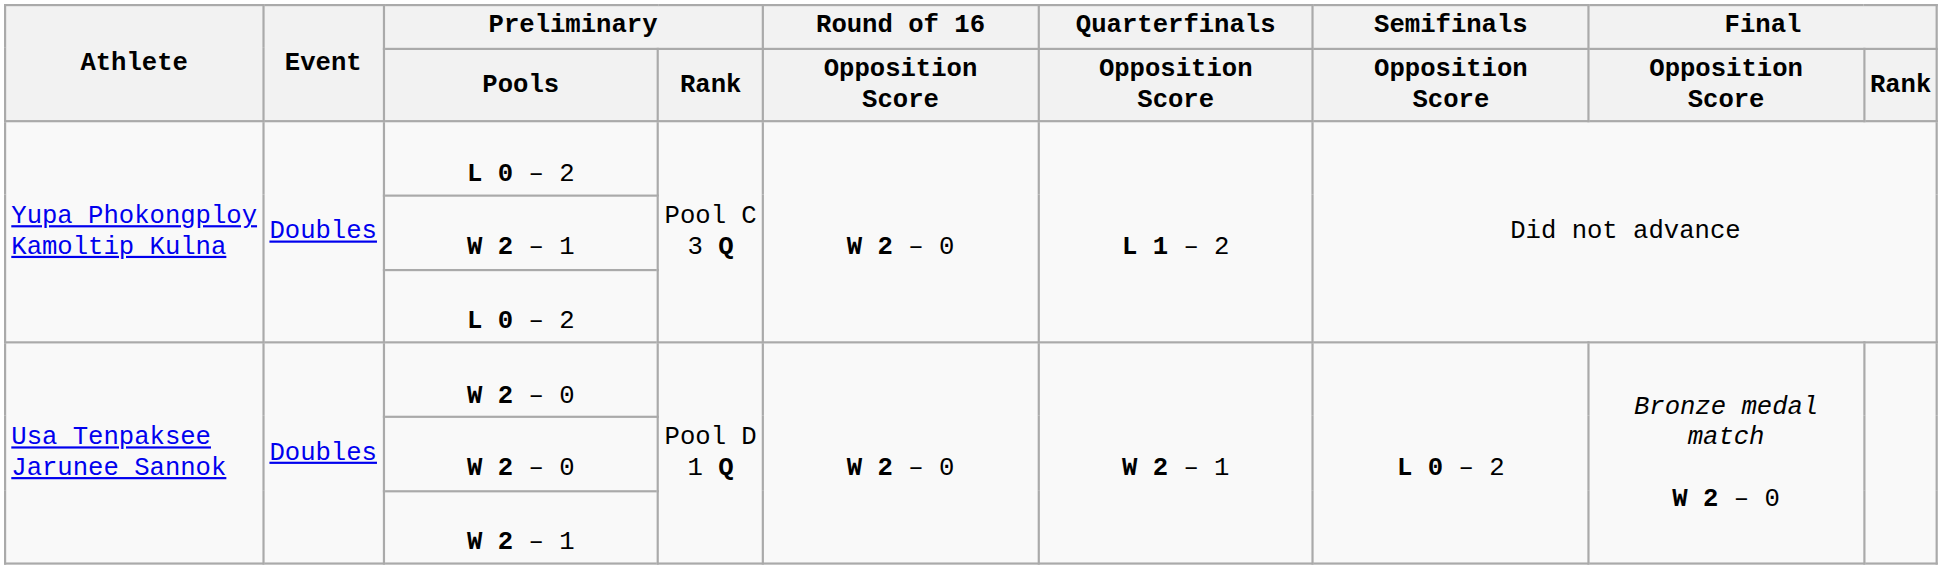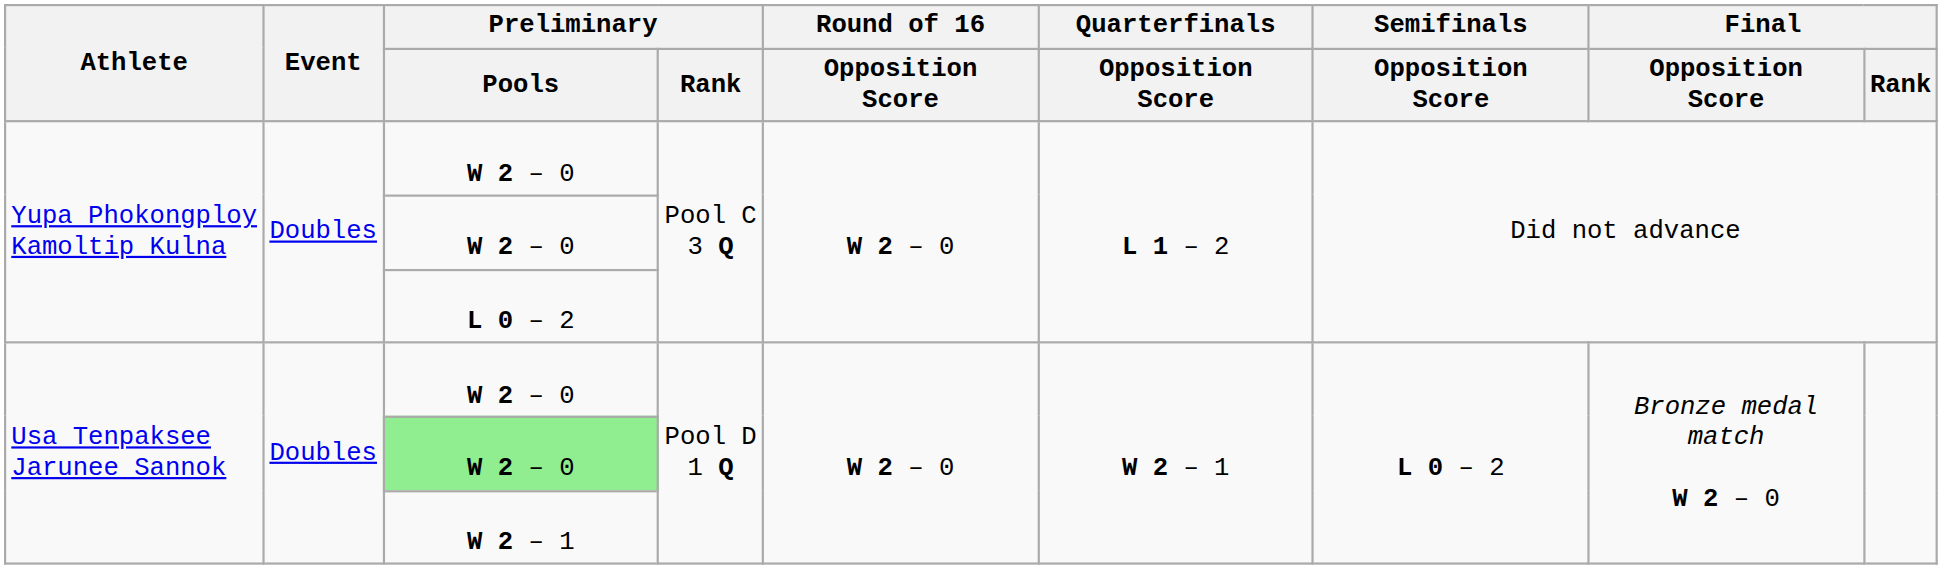(521, 174) L 0 – 2 -> (521, 174) W 2 – 0
(521, 247) W 2 – 1 -> (521, 247) W 2 – 0
(521, 469) no background -> (521, 469) lightgreen background
